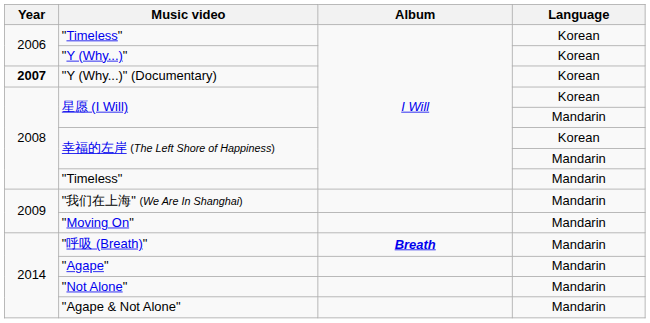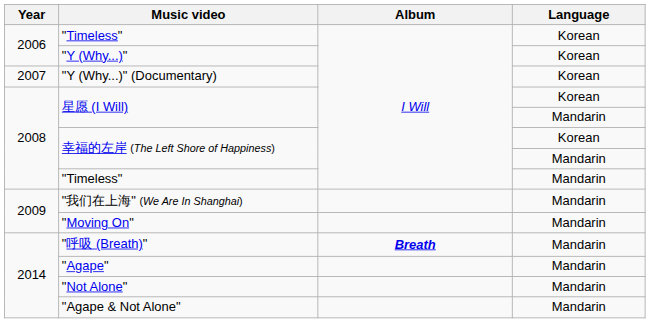(32, 76) bold -> (32, 76) normal
